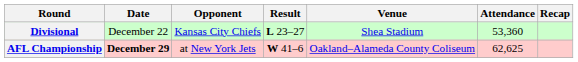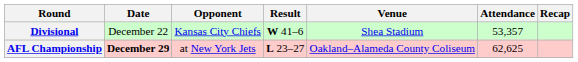(285, 31) L 23–27 -> (285, 31) W 41–6
(508, 31) 53,360 -> (508, 31) 53,357
(285, 48) W 41–6 -> (285, 48) L 23–27
